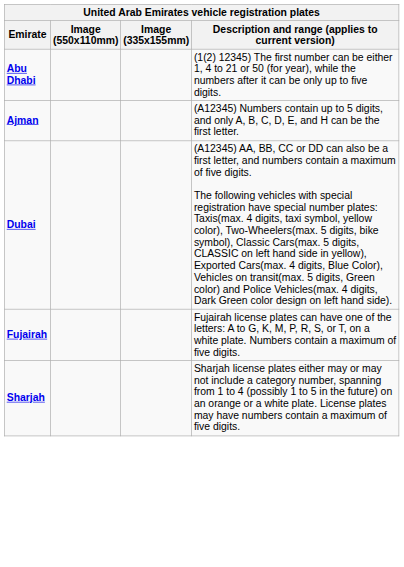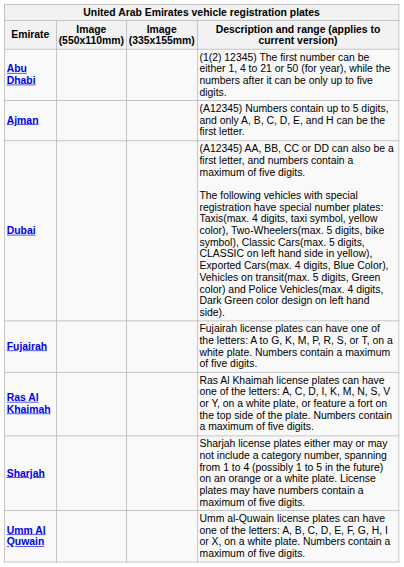+ row: (29, 404)
+ row: (26, 536)
